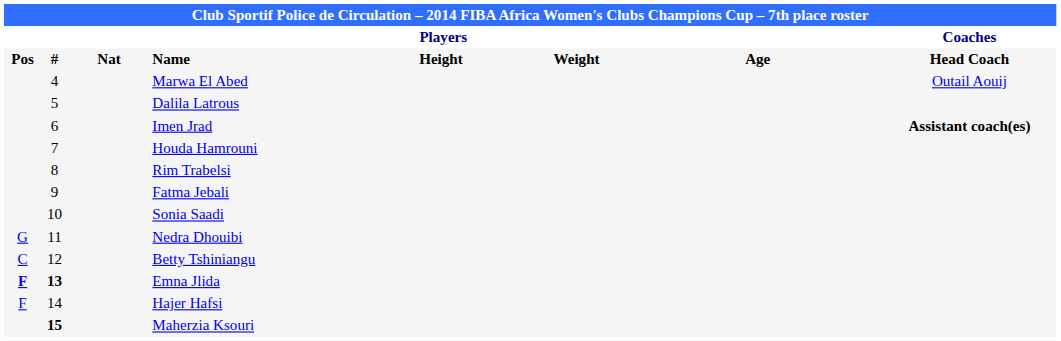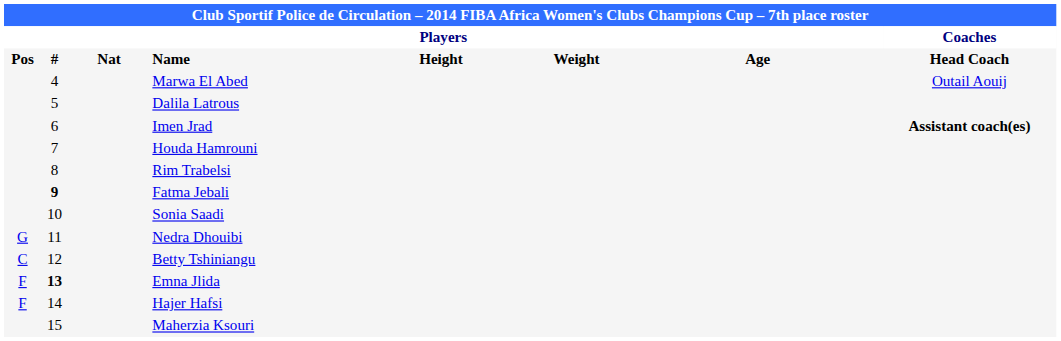(55, 192) normal -> (55, 192) bold
(23, 281) bold -> (23, 281) normal
(55, 325) bold -> (55, 325) normal
